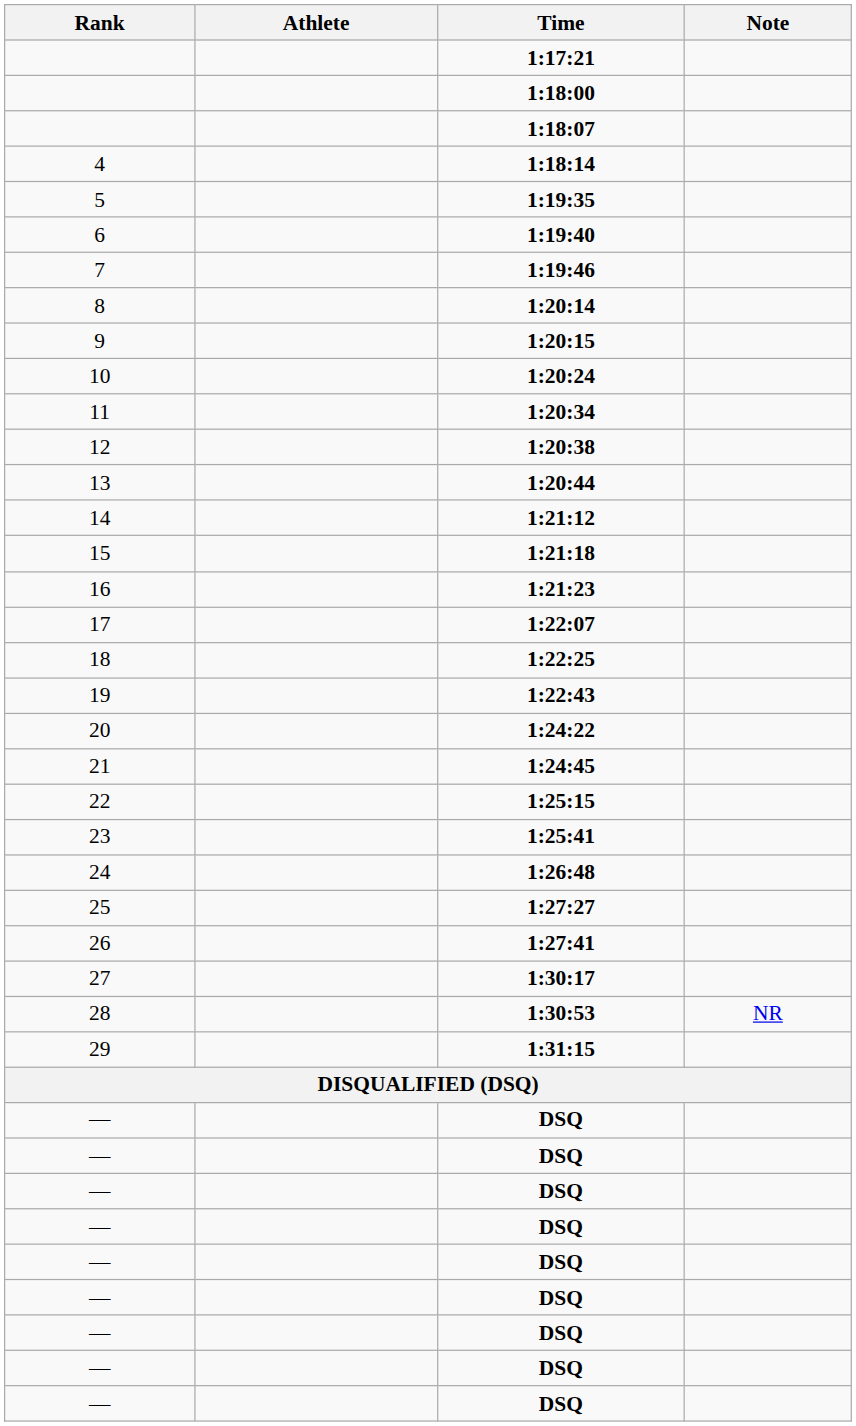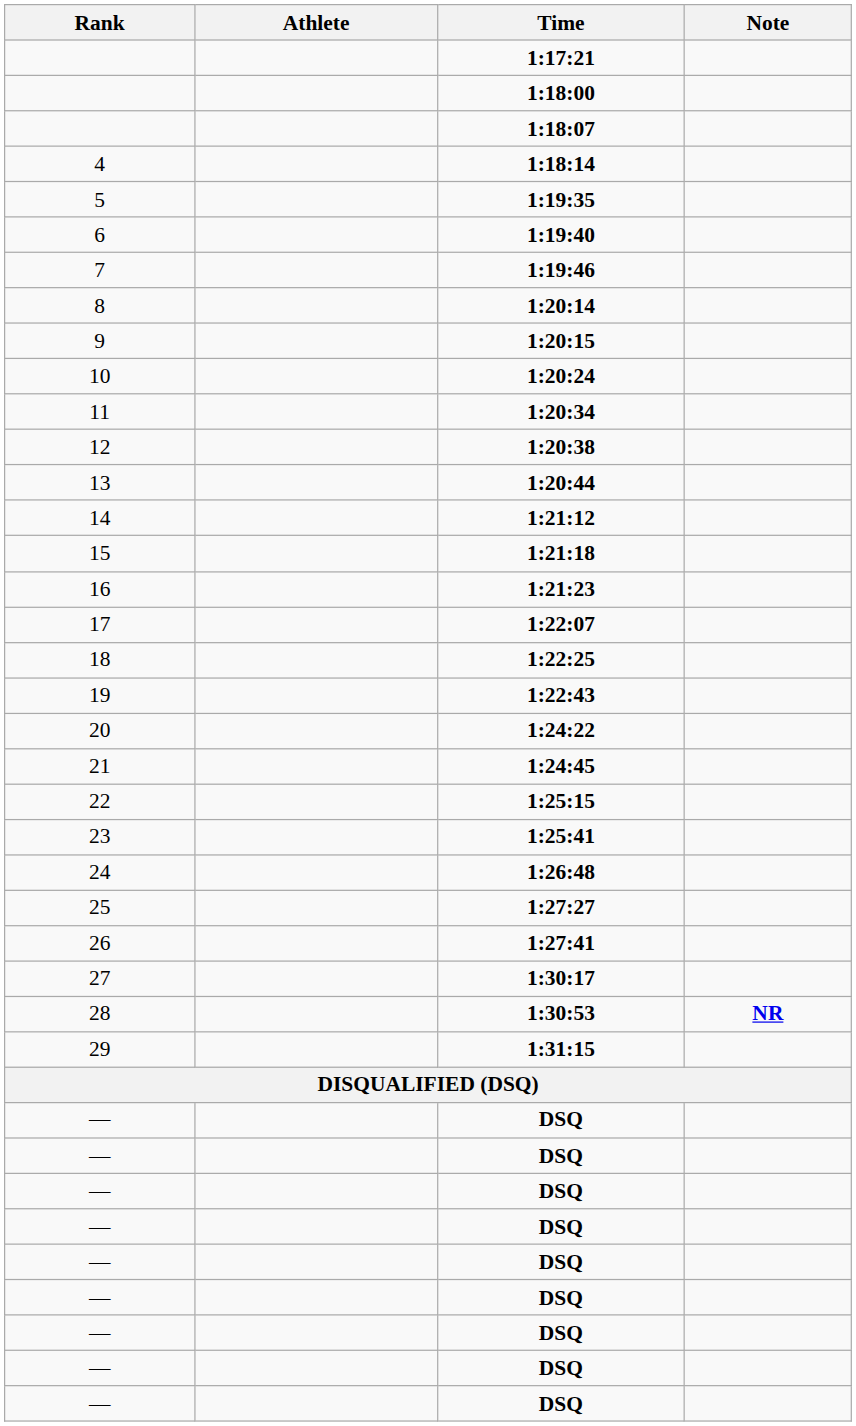(768, 1013) normal -> (768, 1013) bold
